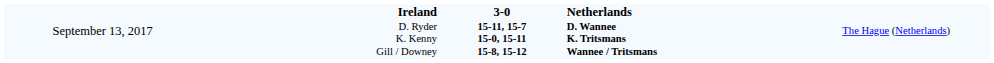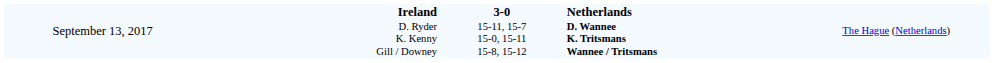(502, 39) bold -> (502, 39) normal
